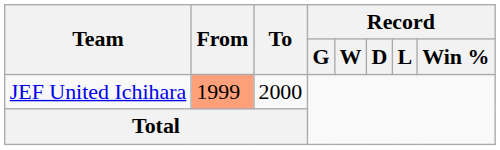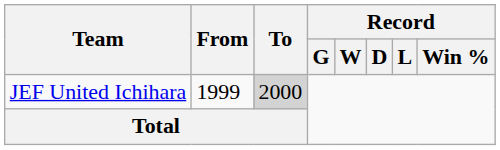(218, 91) lightsalmon background -> (218, 91) no background
(280, 91) no background -> (280, 91) lightgrey background
